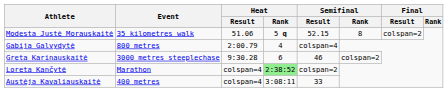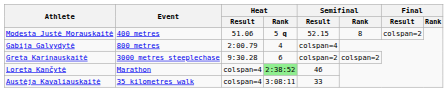(155, 33) 35 kilometres walk -> (138, 33) 400 metres
(318, 57) 46 -> (318, 57) colspan=2
(318, 69) colspan=2 -> (318, 69) 46
(138, 81) 400 metres -> (155, 81) 35 kilometres walk
